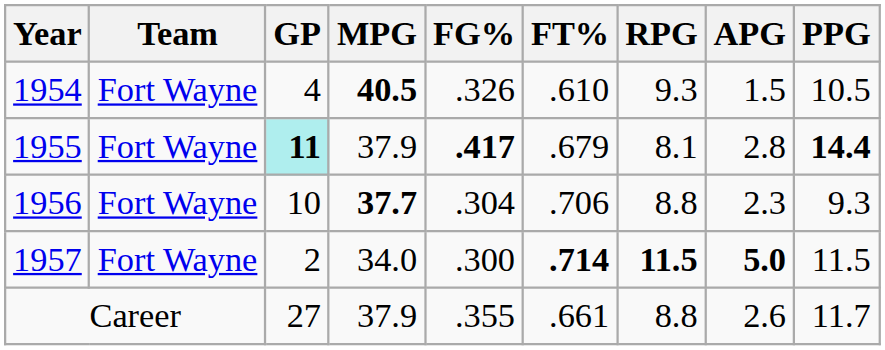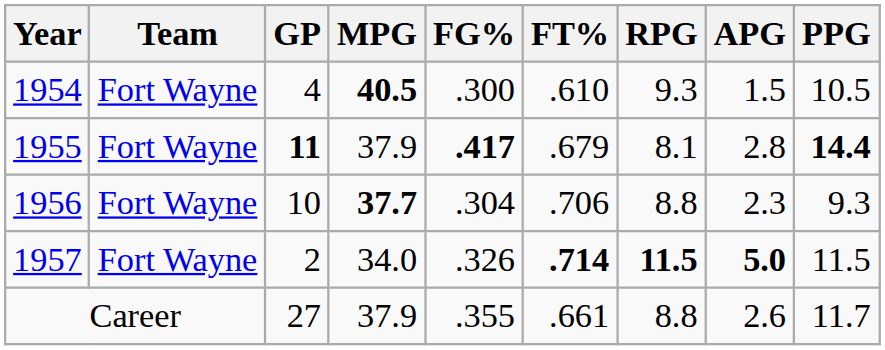(485, 89) .326 -> (485, 89) .300
(305, 146) paleturquoise background -> (305, 146) no background
(485, 259) .300 -> (485, 259) .326
